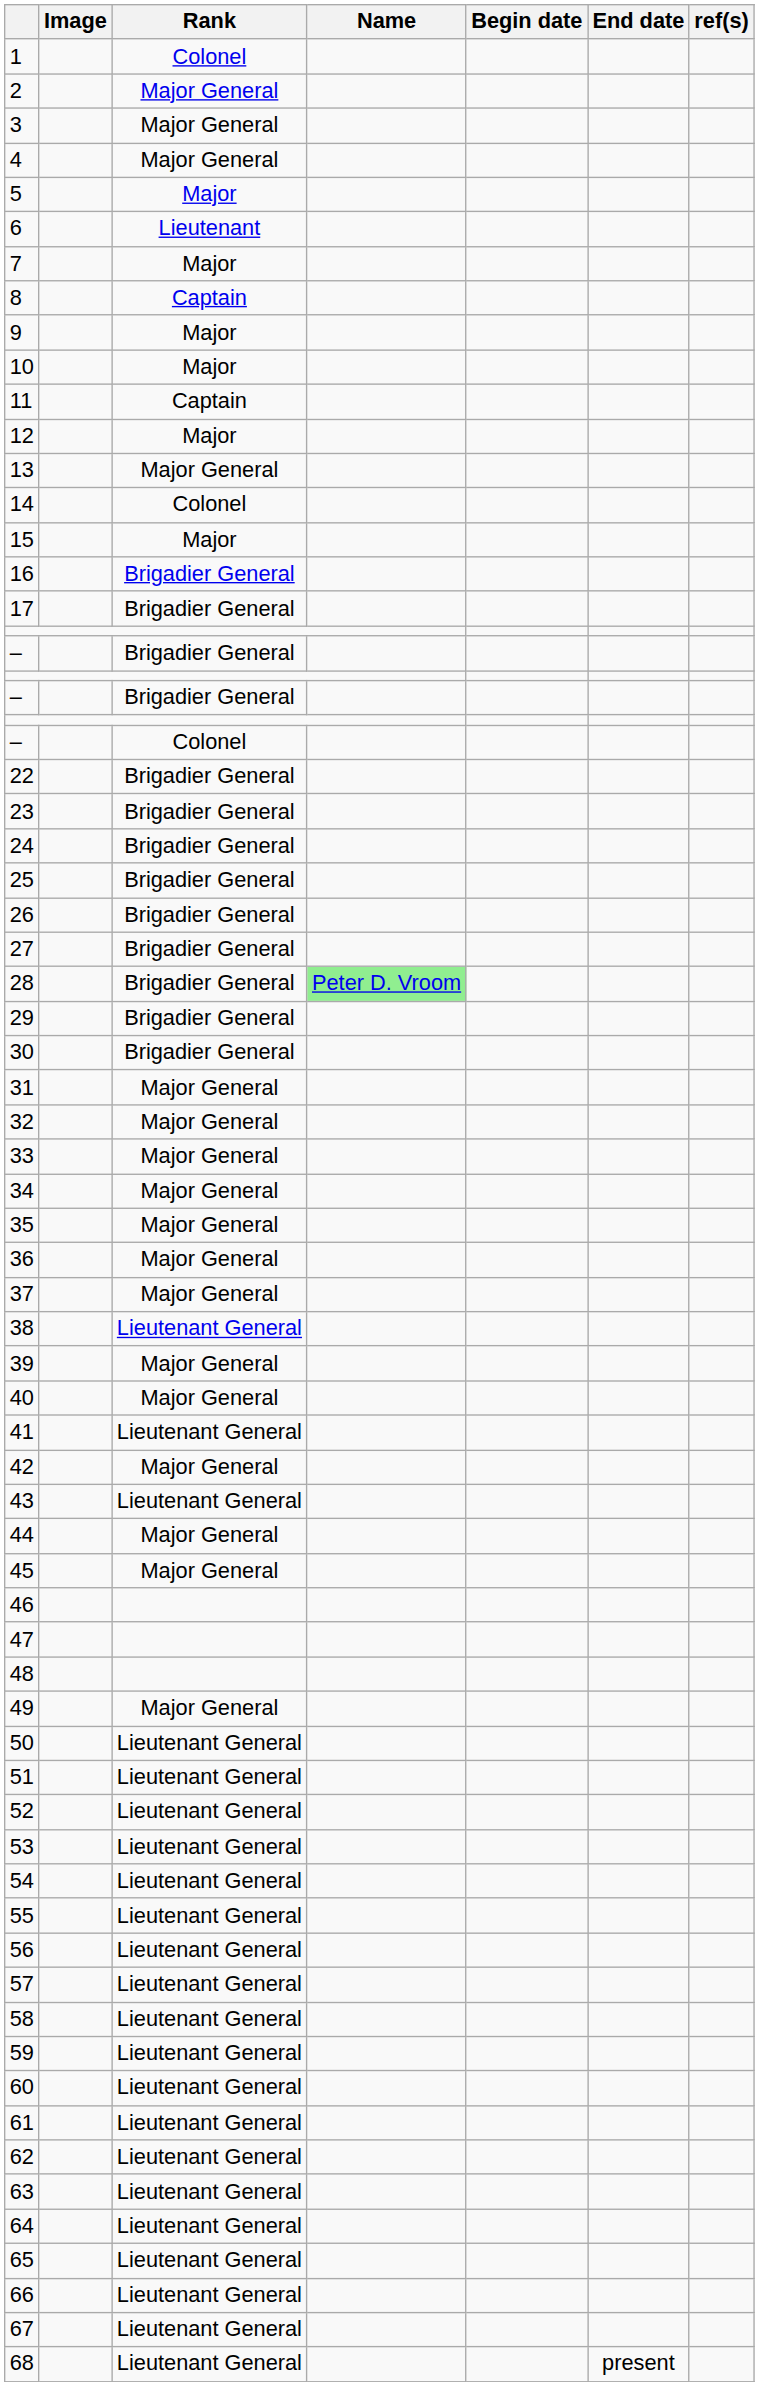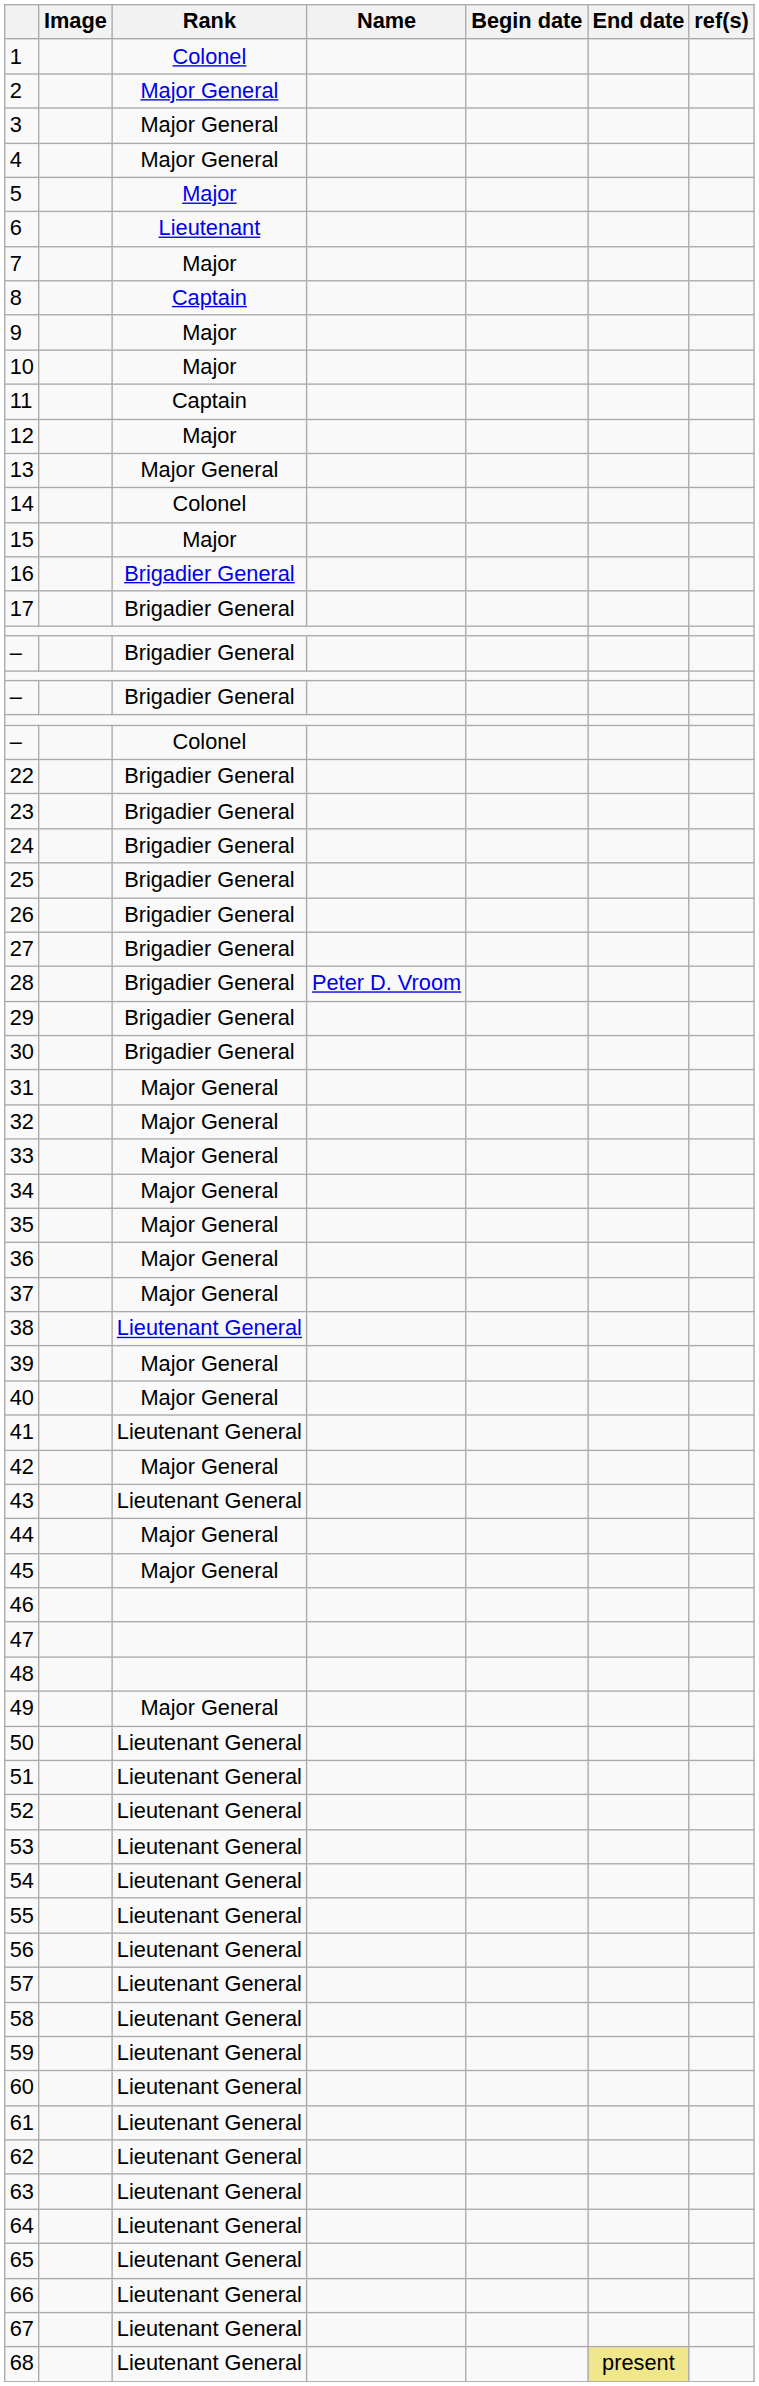(387, 983) lightgreen background -> (387, 983) no background
(638, 2364) no background -> (638, 2364) khaki background
